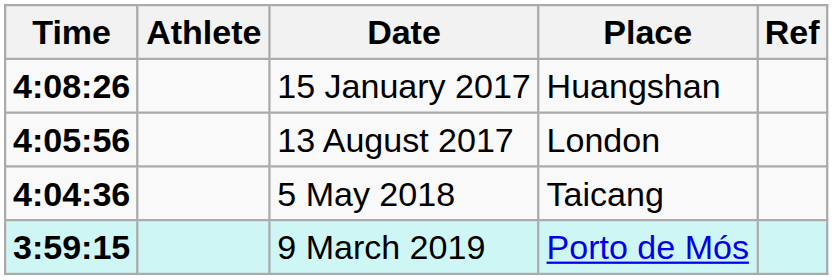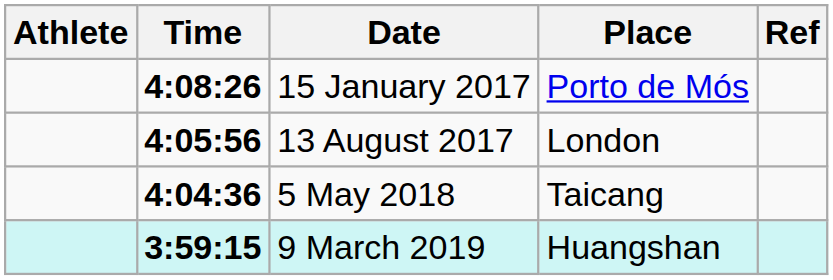columns swapped: (72, 32) <-> (204, 32)
(634, 86) Huangshan -> (648, 86) Porto de Mós
(648, 248) Porto de Mós -> (634, 248) Huangshan
